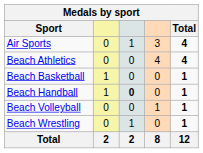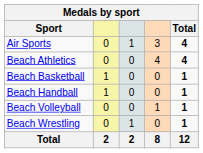(132, 92) bold -> (132, 92) normal
